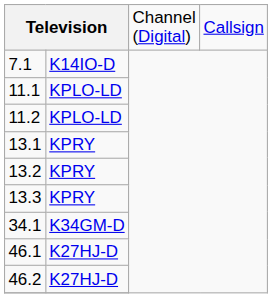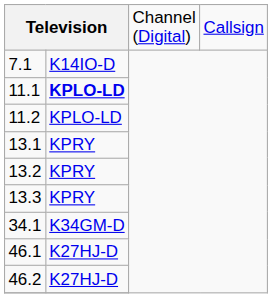(86, 90) normal -> (87, 90) bold
